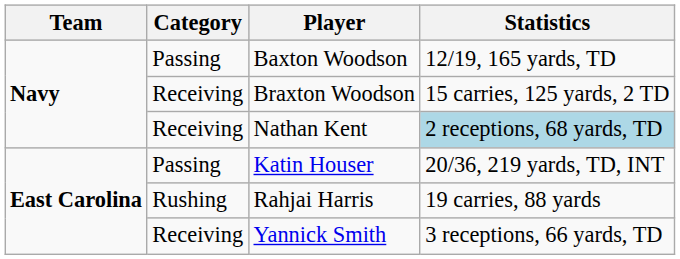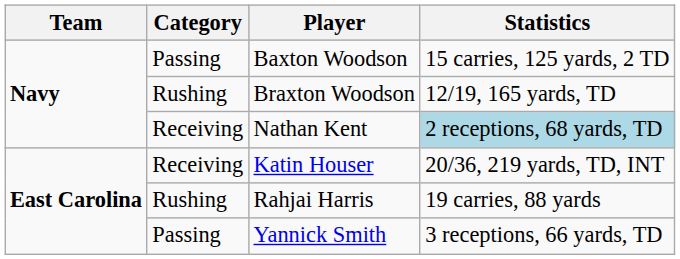(521, 58) 12/19, 165 yards, TD -> (547, 58) 15 carries, 125 yards, 2 TD
(198, 93) Receiving -> (190, 93) Rushing
(547, 93) 15 carries, 125 yards, 2 TD -> (521, 93) 12/19, 165 yards, TD
(187, 164) Passing -> (198, 164) Receiving
(198, 235) Receiving -> (187, 235) Passing
